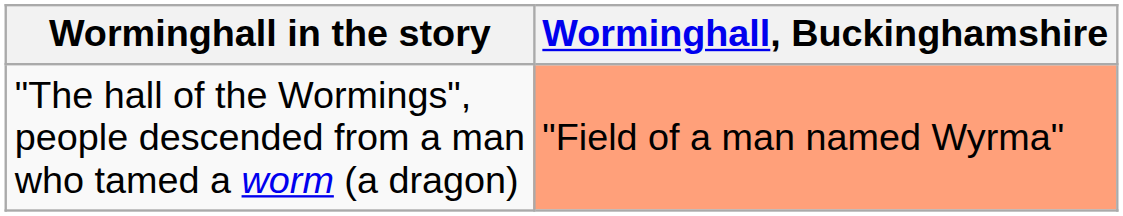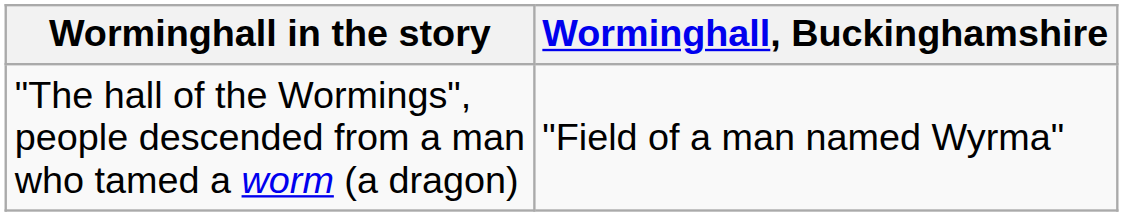(803, 136) lightsalmon background -> (803, 136) no background
